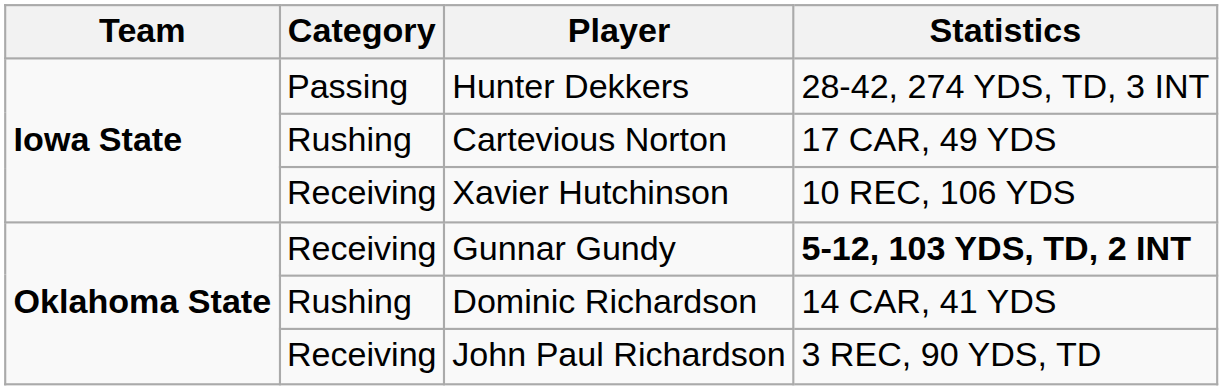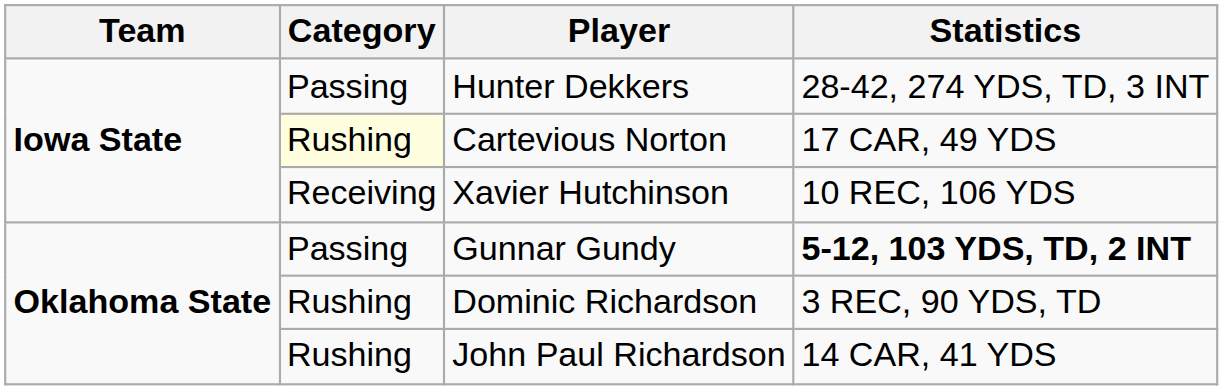(349, 139) no background -> (349, 139) lightyellow background
(362, 247) Receiving -> (348, 247) Passing
(929, 301) 14 CAR, 41 YDS -> (951, 301) 3 REC, 90 YDS, TD
(362, 355) Receiving -> (349, 355) Rushing
(951, 355) 3 REC, 90 YDS, TD -> (929, 355) 14 CAR, 41 YDS
